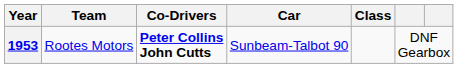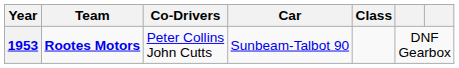(89, 45) normal -> (92, 45) bold
(182, 45) bold -> (185, 45) normal
